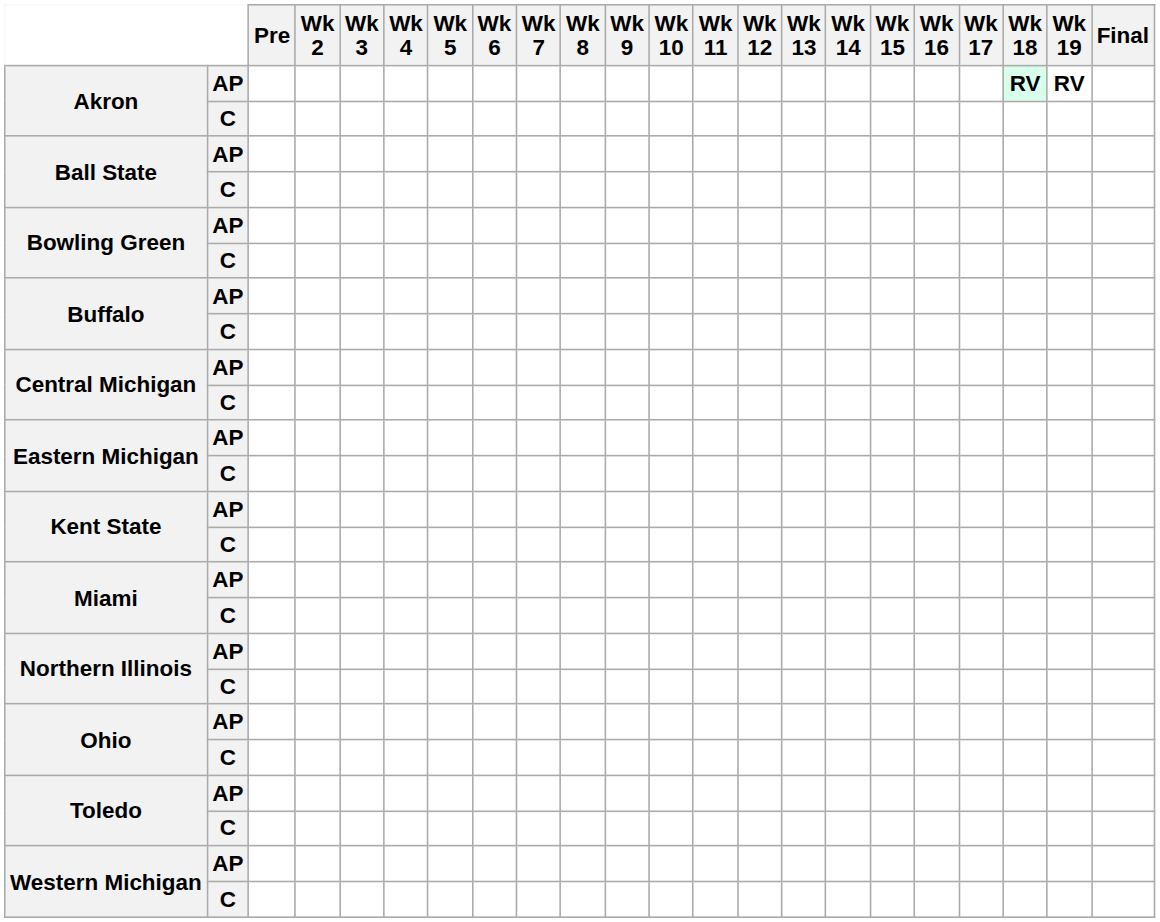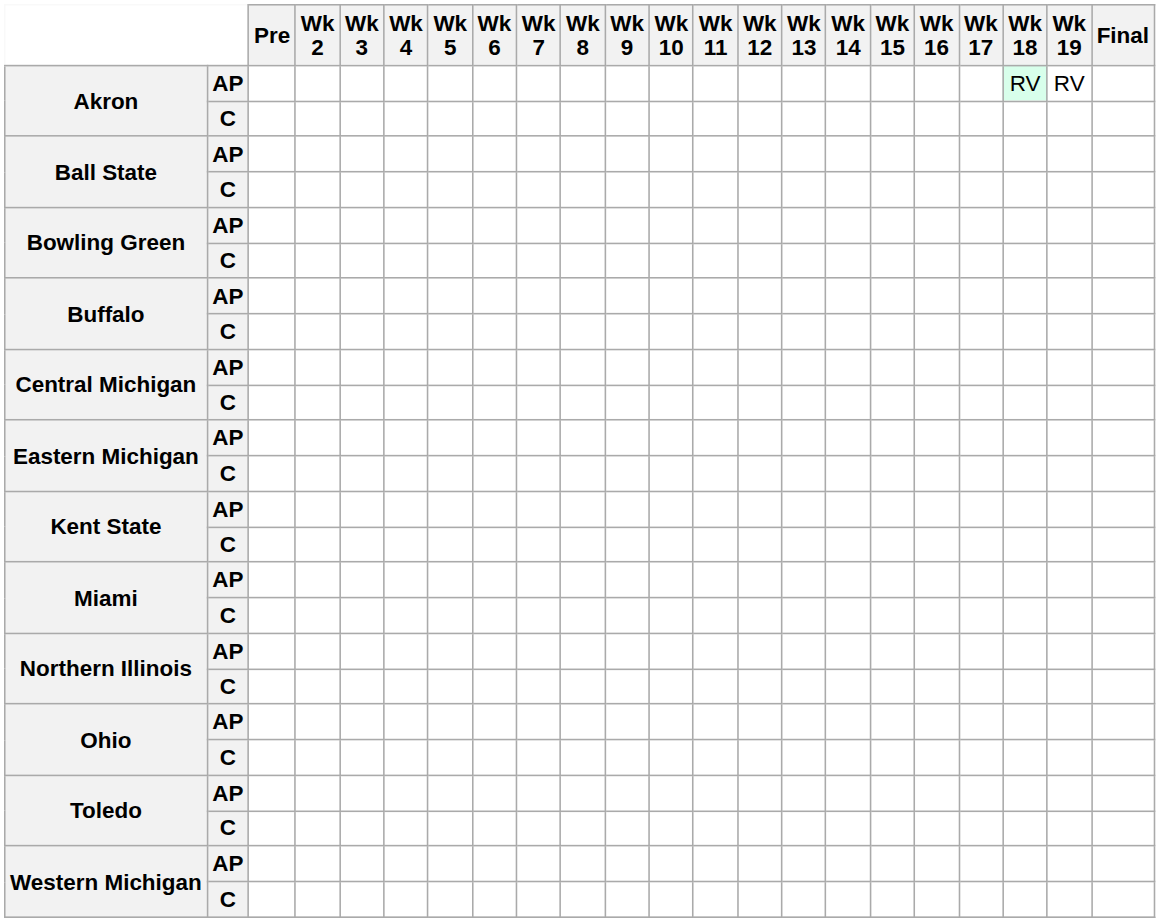(1025, 83) bold -> (1025, 83) normal
(1069, 83) bold -> (1069, 83) normal
